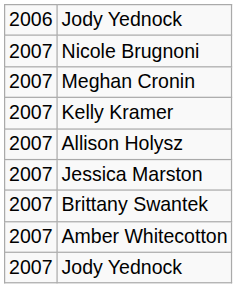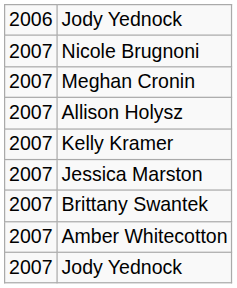(117, 112) Kelly Kramer -> (122, 112) Allison Holysz
(122, 143) Allison Holysz -> (117, 143) Kelly Kramer
